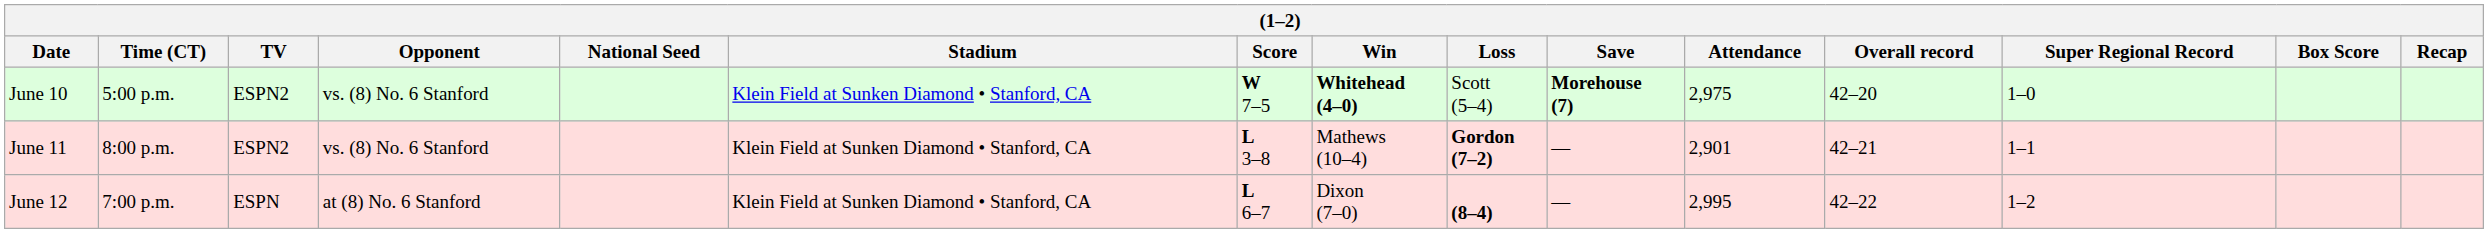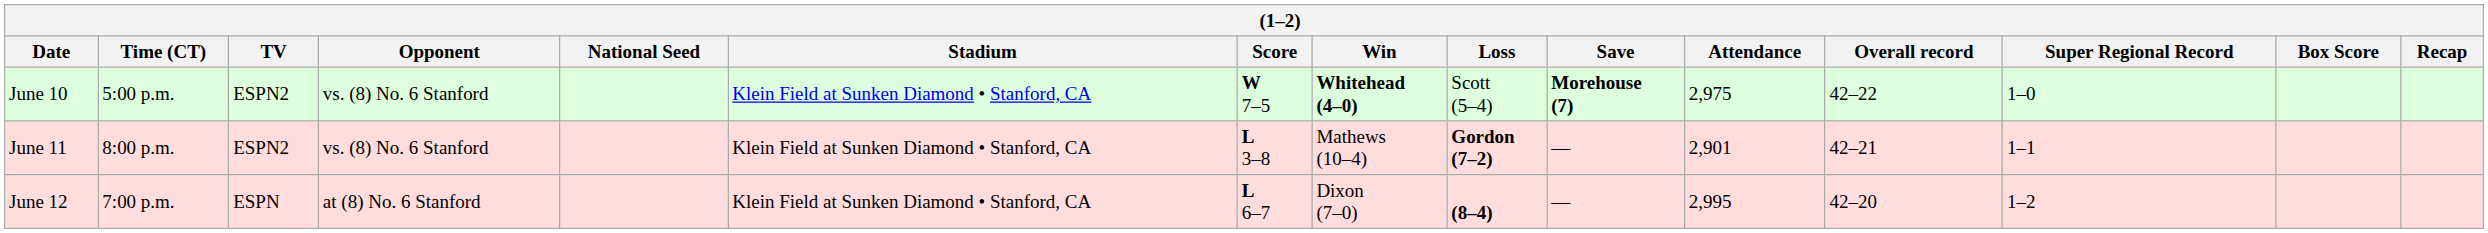(1853, 94) 42–20 -> (1853, 94) 42–22
(1853, 201) 42–22 -> (1853, 201) 42–20
